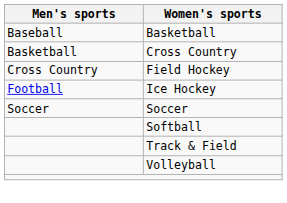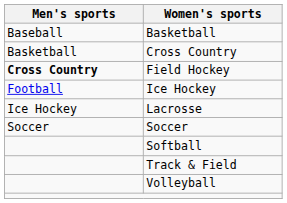(52, 70) normal -> (52, 70) bold
+ row: (174, 108)
